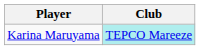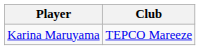(149, 34) paleturquoise background -> (149, 34) no background
